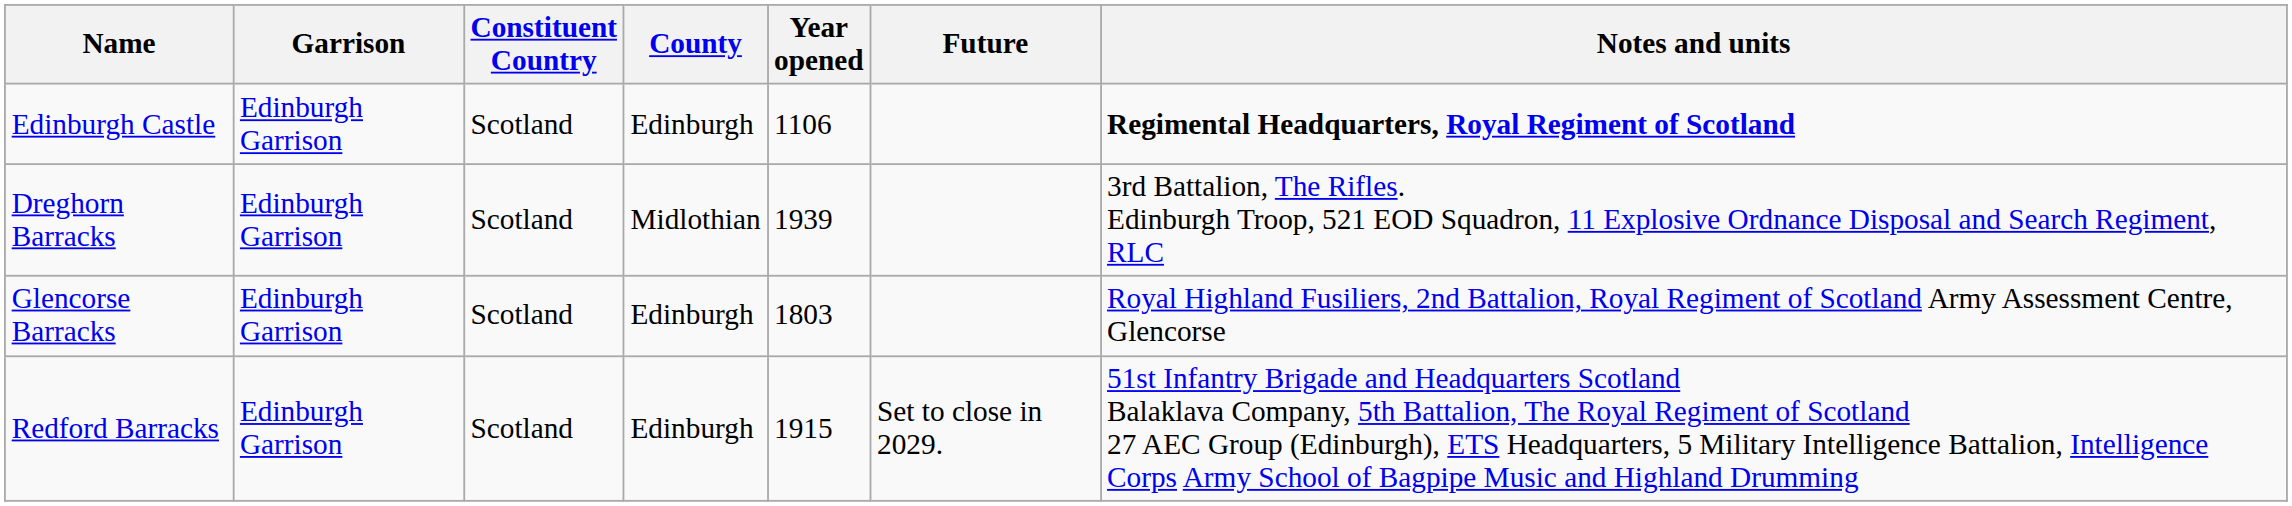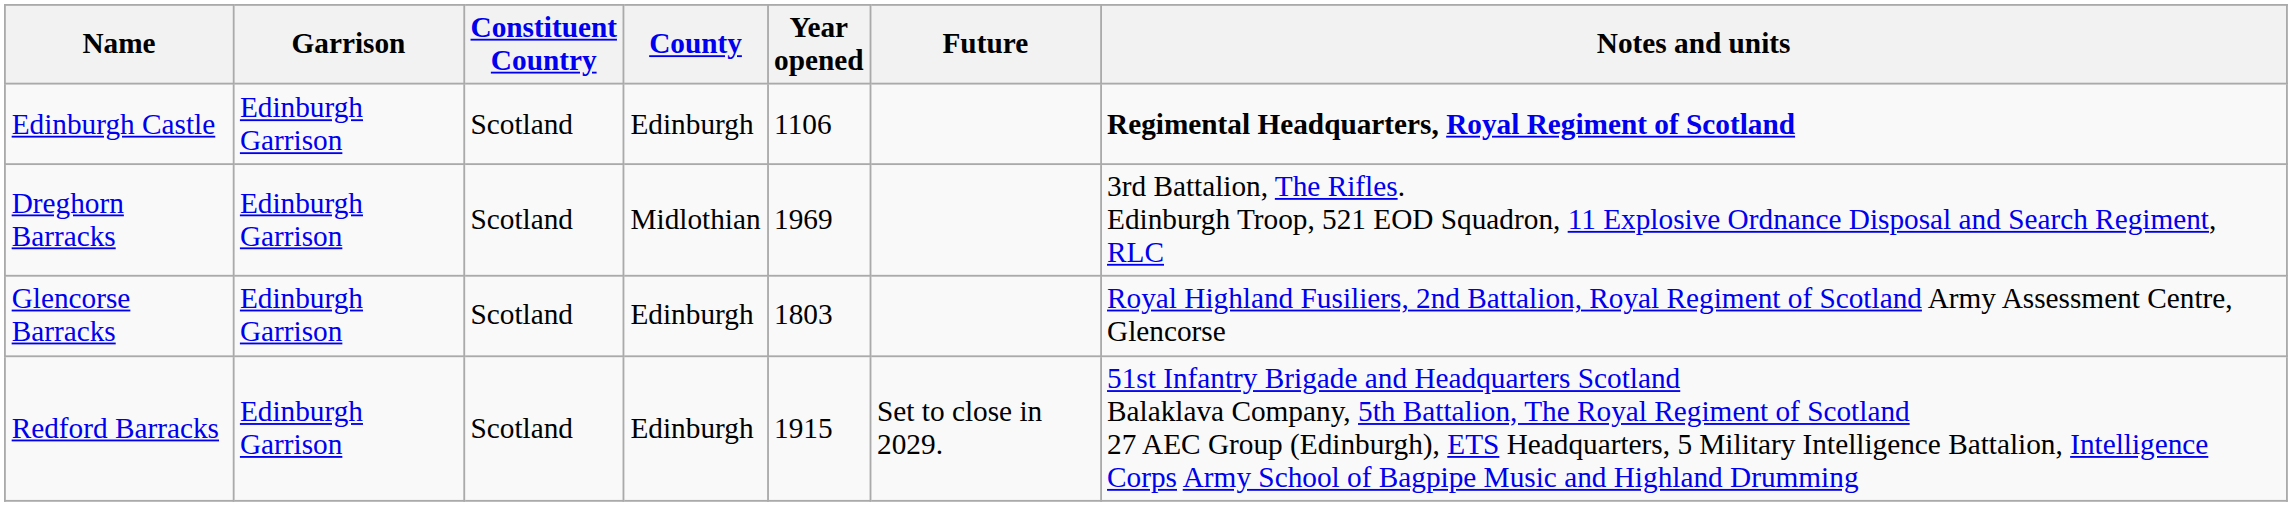(803, 219) 1939 -> (803, 219) 1969
